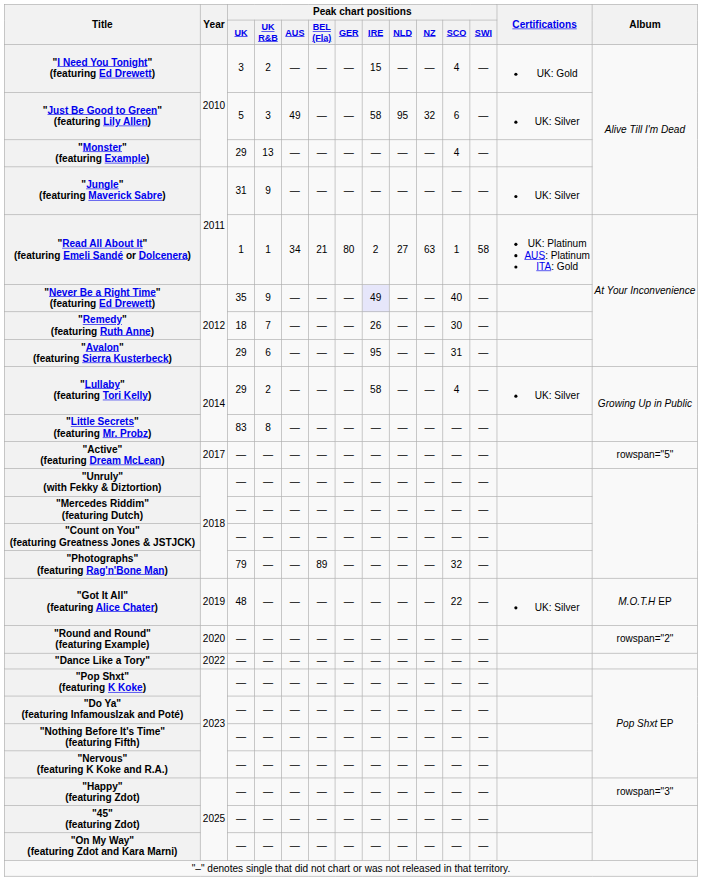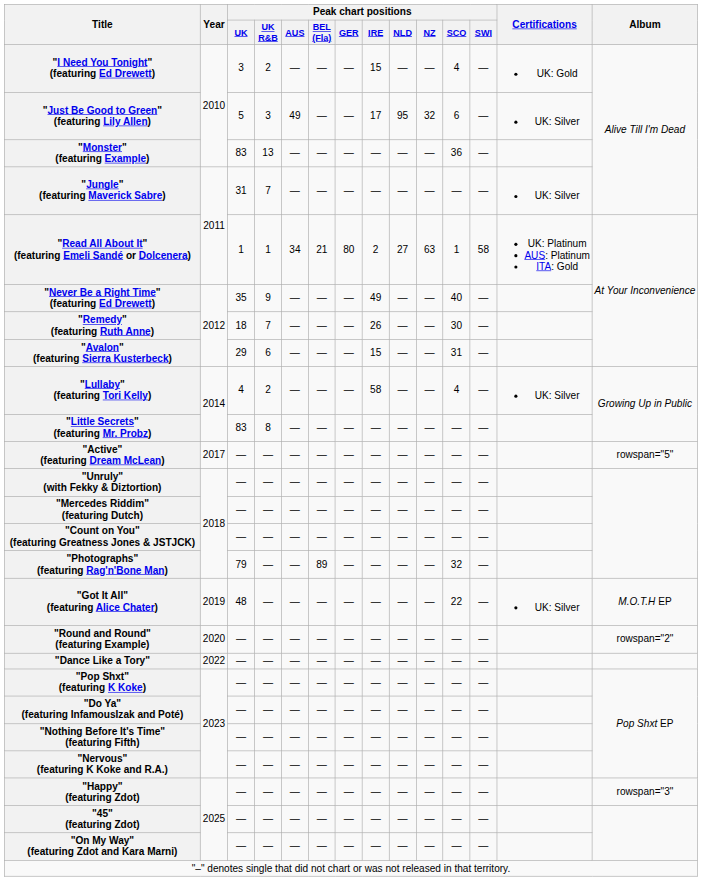(376, 116) 58 -> (376, 116) 17
(241, 153) 29 -> (241, 153) 83
(456, 153) 4 -> (456, 153) 36
(268, 190) 9 -> (268, 190) 7
(376, 298) lavender background -> (376, 298) no background
(376, 353) 95 -> (376, 353) 15
(241, 390) 29 -> (241, 390) 4
